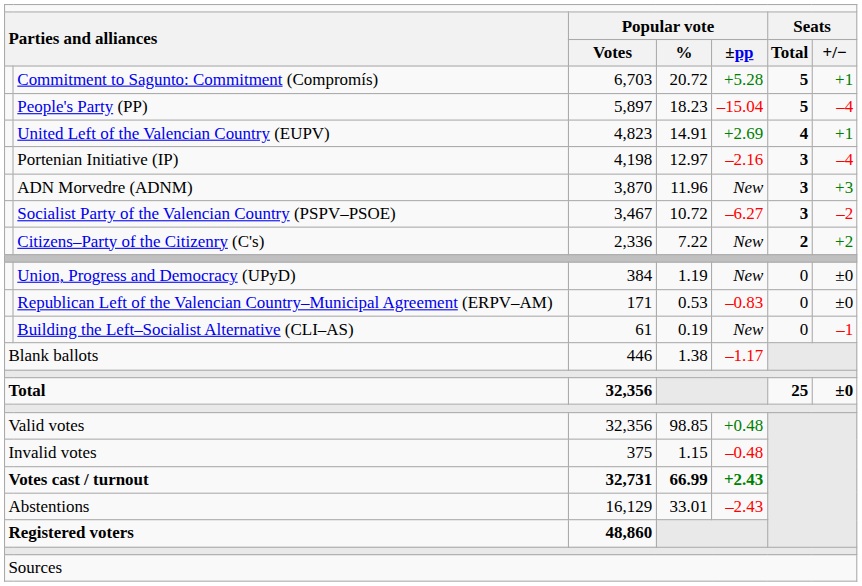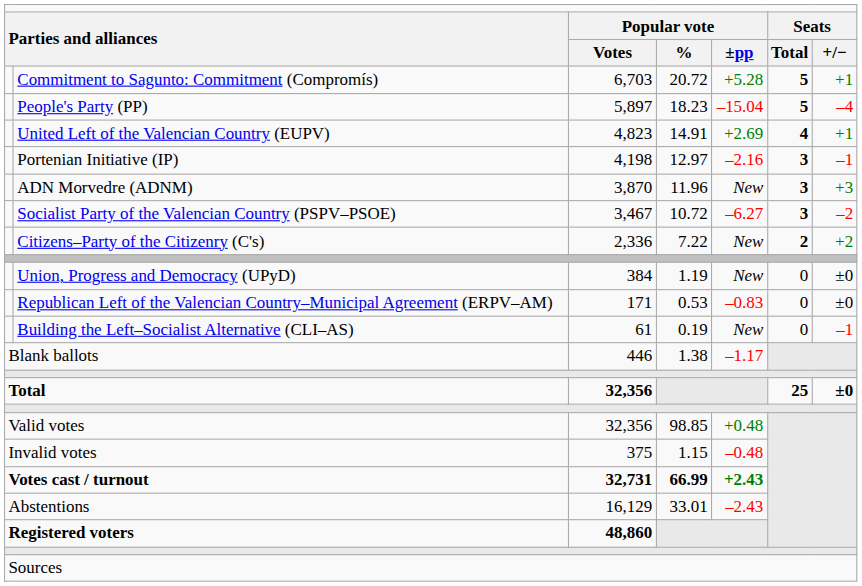(845, 160) –4 -> (845, 160) –1
